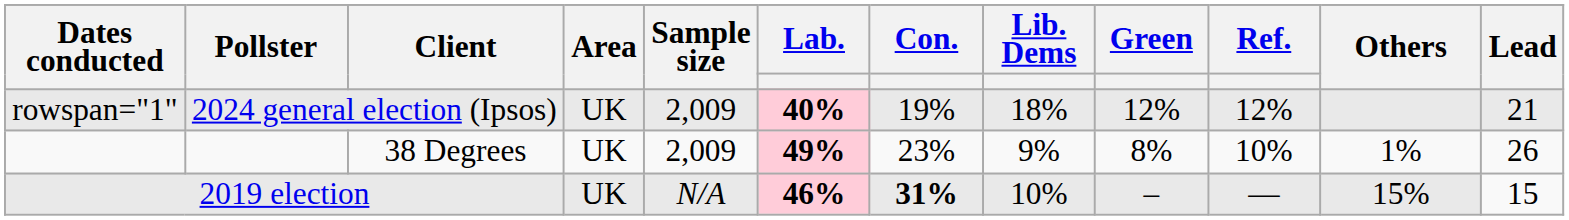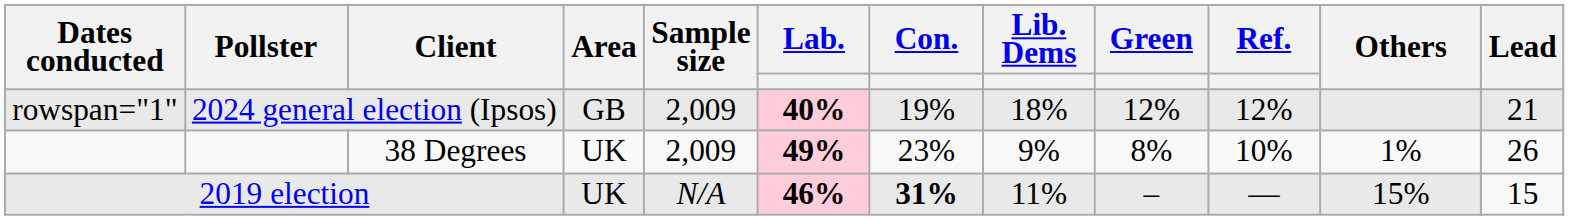(604, 109) UK -> (604, 109) GB
(1039, 193) 10% -> (1039, 193) 11%
